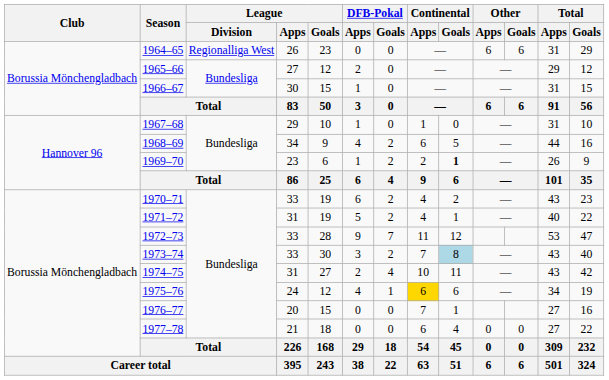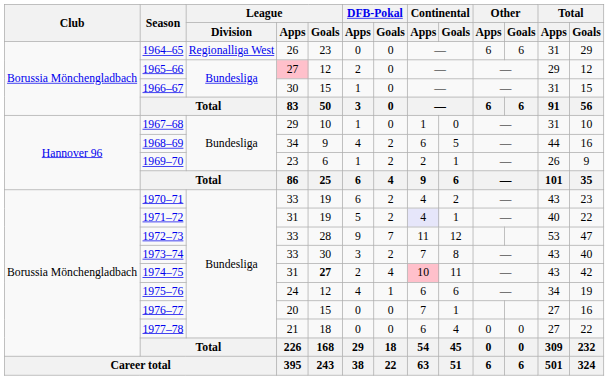(293, 69) no background -> (293, 69) pink background
(456, 161) bold -> (456, 161) normal
(423, 217) no background -> (423, 217) lavender background
(456, 254) lightblue background -> (456, 254) no background
(325, 273) normal -> (325, 273) bold
(423, 273) no background -> (423, 273) pink background
(423, 291) gold background -> (423, 291) no background
